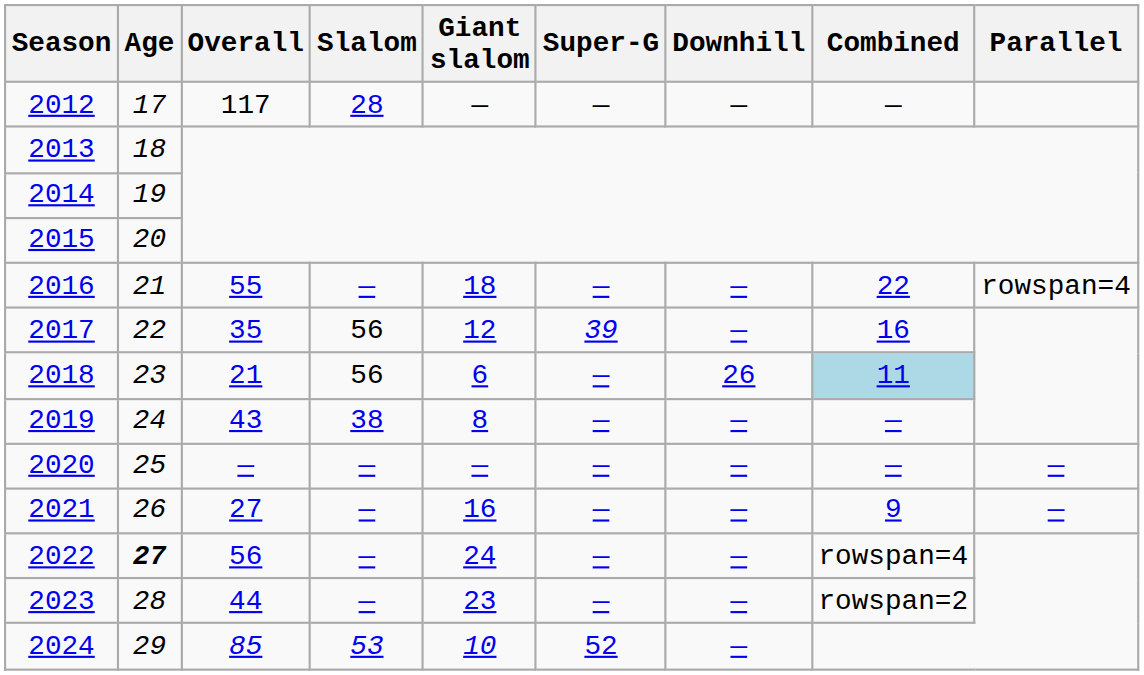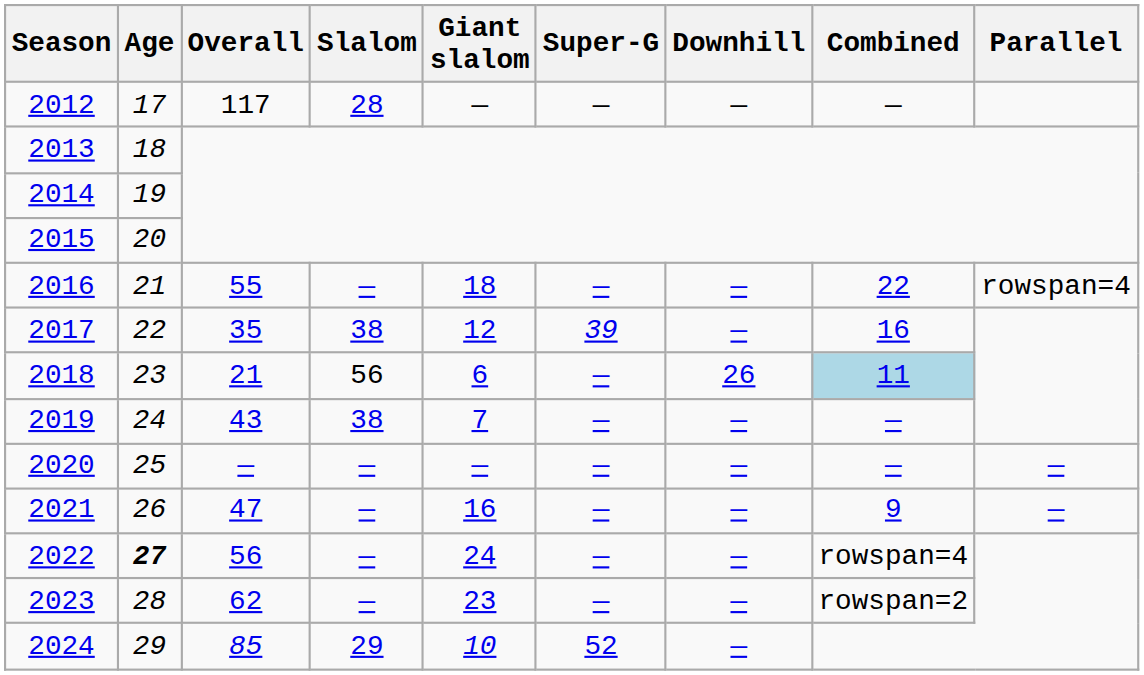(367, 330) 56 -> (367, 330) 38
(480, 421) 8 -> (480, 421) 7
(246, 511) 27 -> (246, 511) 47
(246, 601) 44 -> (246, 601) 62
(367, 646) 53 -> (367, 646) 29
